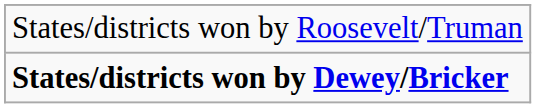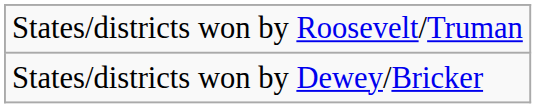(260, 77) bold -> (248, 77) normal
